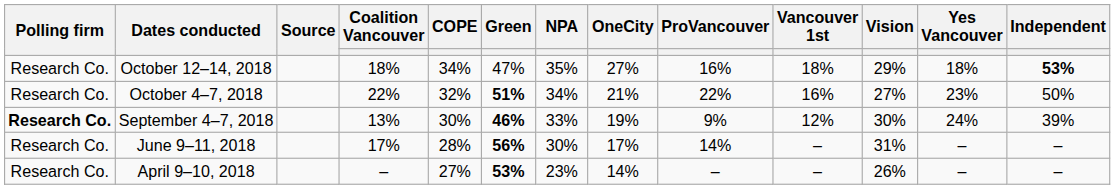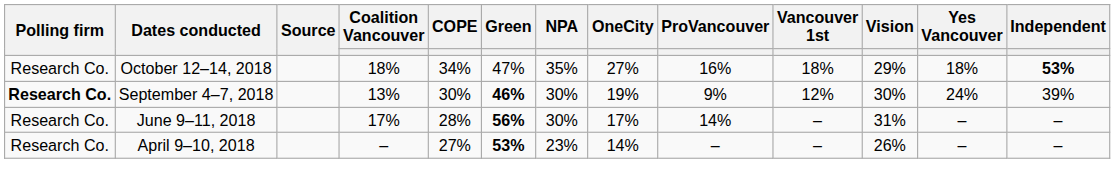- row: (196, 95)
(562, 120) 33% -> (562, 95) 30%
